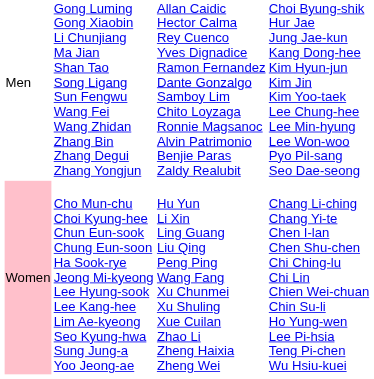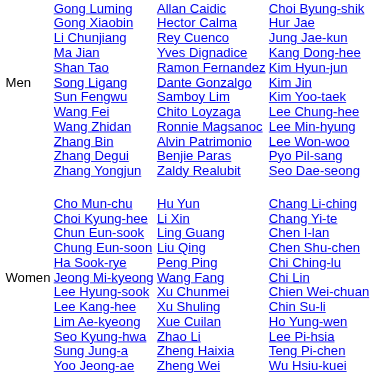(28, 277) pink background -> (28, 277) no background
